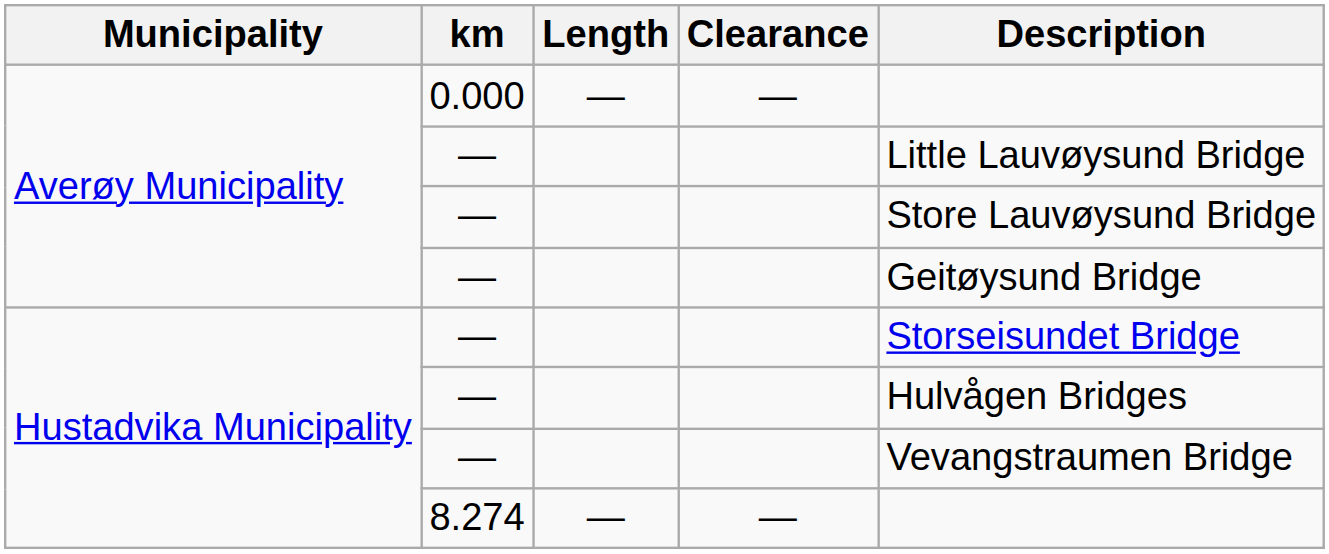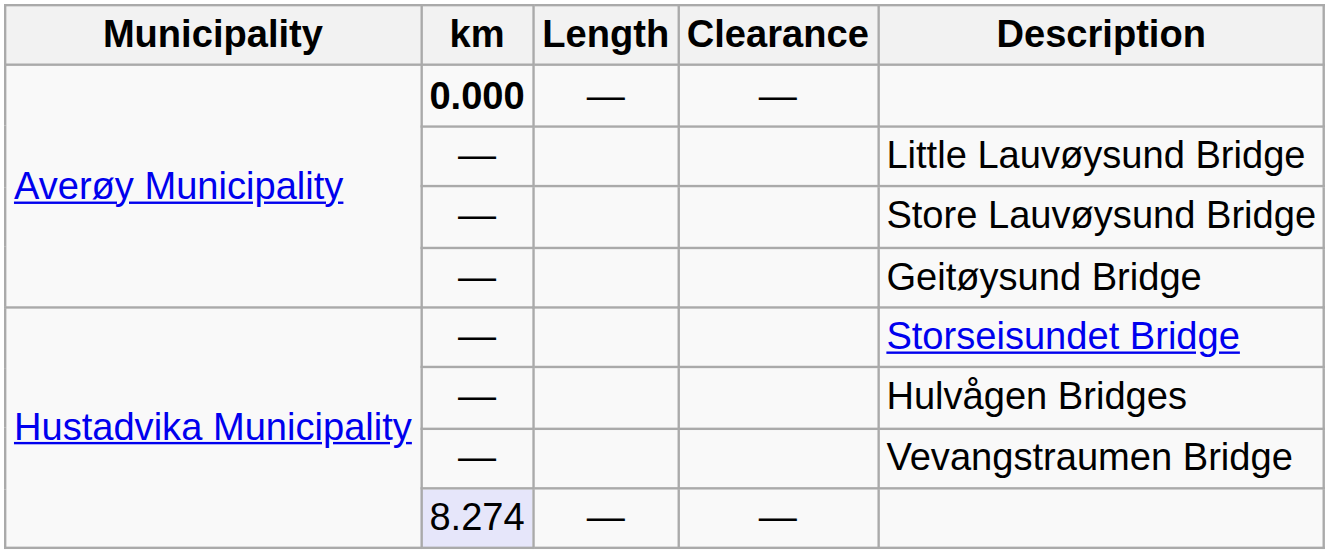(477, 95) normal -> (477, 95) bold
(477, 517) no background -> (477, 517) lavender background
